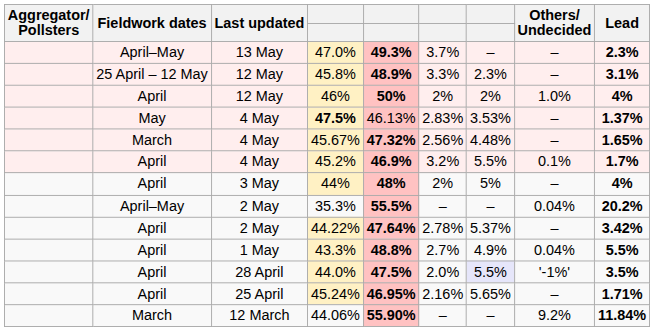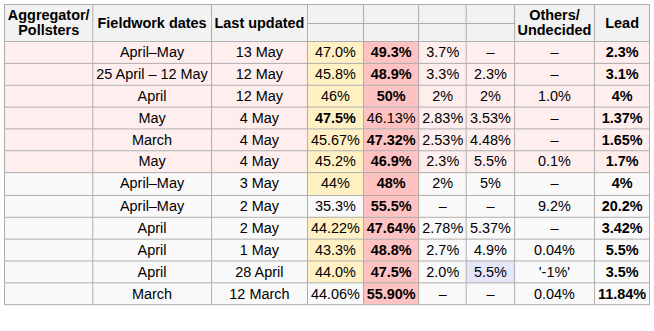(443, 140) 2.56% -> (443, 140) 2.53%
(152, 162) April -> (152, 162) May
(443, 162) 3.2% -> (443, 162) 2.3%
(152, 184) April -> (152, 184) April–May
(554, 206) 0.04% -> (554, 206) 9.2%
- row: (335, 293)
(554, 315) 9.2% -> (554, 293) 0.04%
